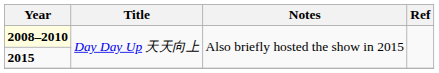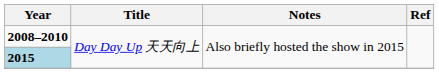(38, 36) lightyellow background -> (38, 36) no background
(21, 57) no background -> (21, 57) lightblue background
